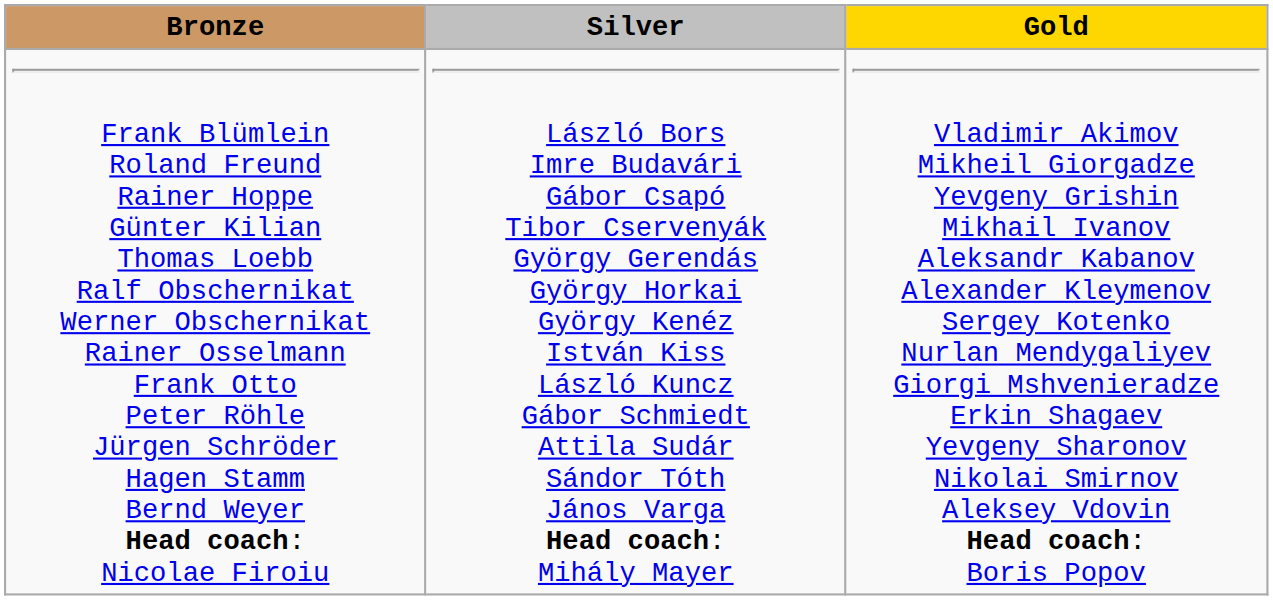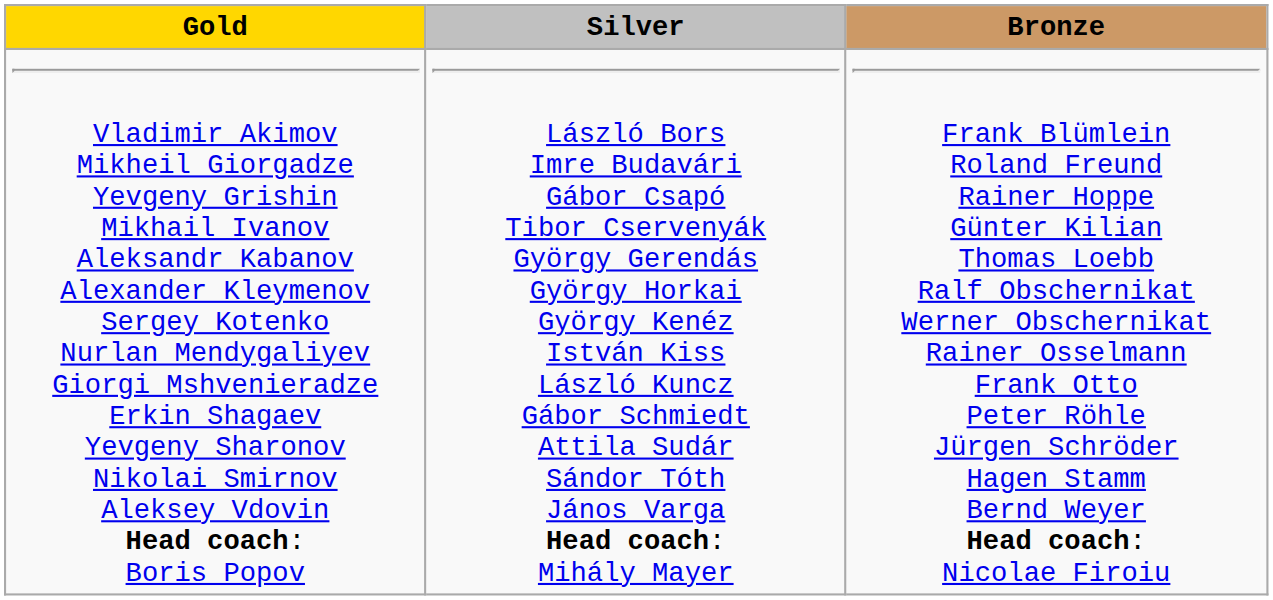columns swapped: (1056, 27) <-> (215, 27)
